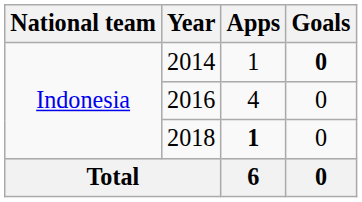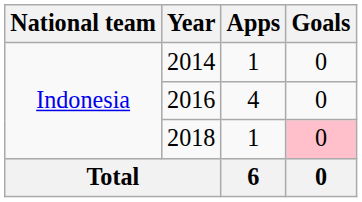(321, 61) bold -> (321, 61) normal
(253, 138) bold -> (253, 138) normal
(321, 138) no background -> (321, 138) pink background
